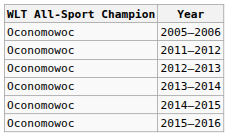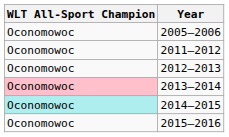(41, 86) no background -> (41, 86) pink background
(41, 105) no background -> (41, 105) paleturquoise background
